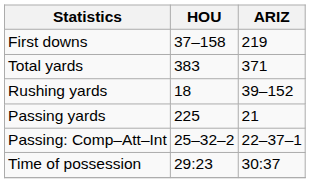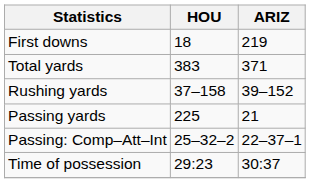(200, 41) 37–158 -> (183, 41) 18
(183, 91) 18 -> (200, 91) 37–158
